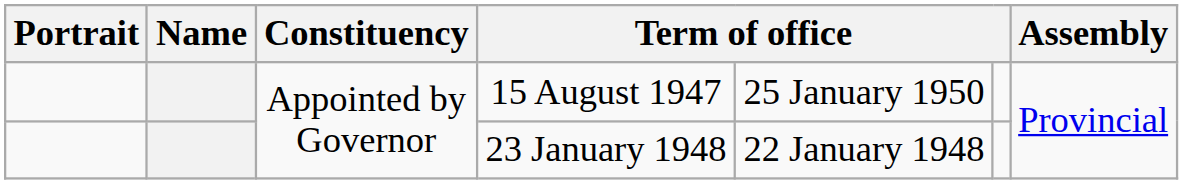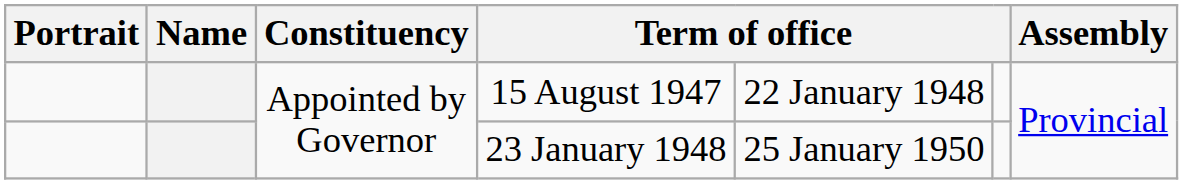(864, 91) 25 January 1950 -> (864, 91) 22 January 1948
(864, 149) 22 January 1948 -> (864, 149) 25 January 1950
